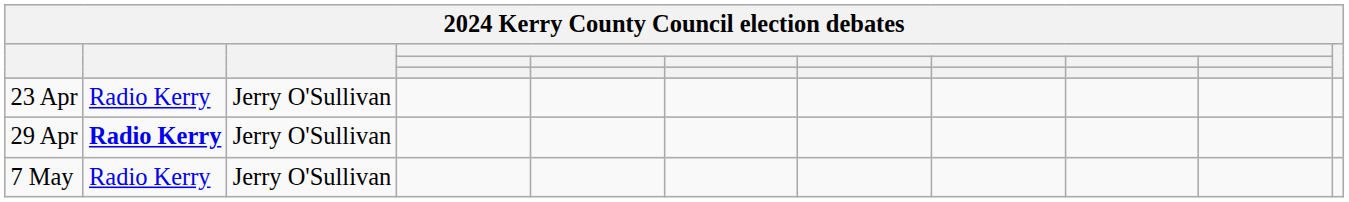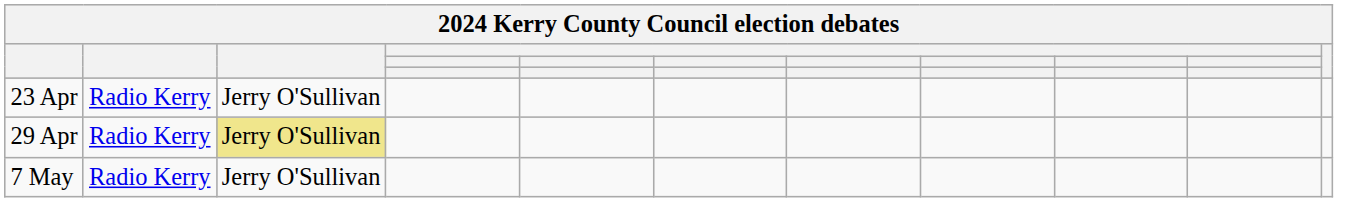(155, 136) bold -> (150, 136) normal
(312, 136) no background -> (301, 136) khaki background
